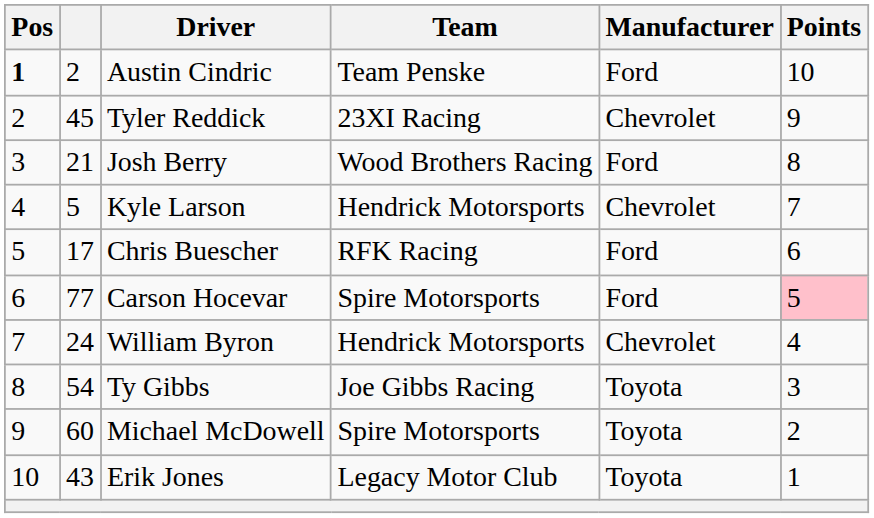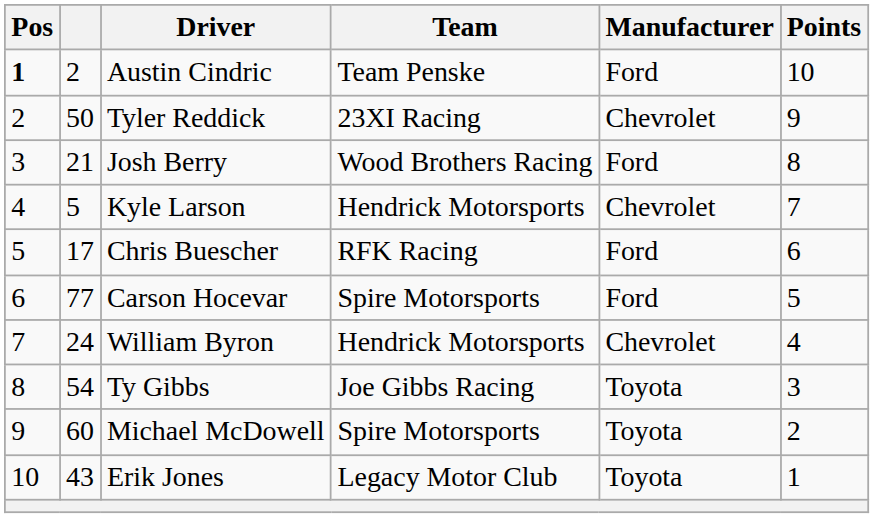(80, 116) 45 -> (80, 116) 50
(794, 296) pink background -> (794, 296) no background
